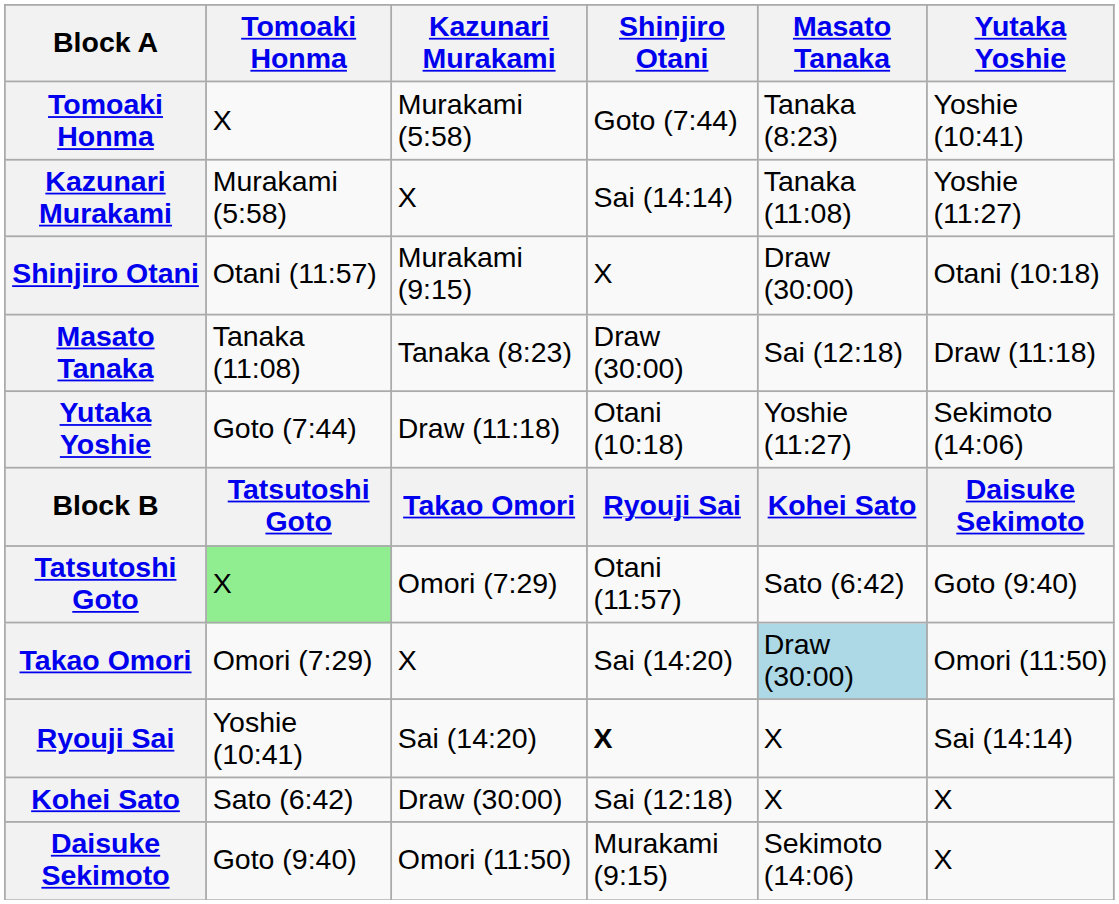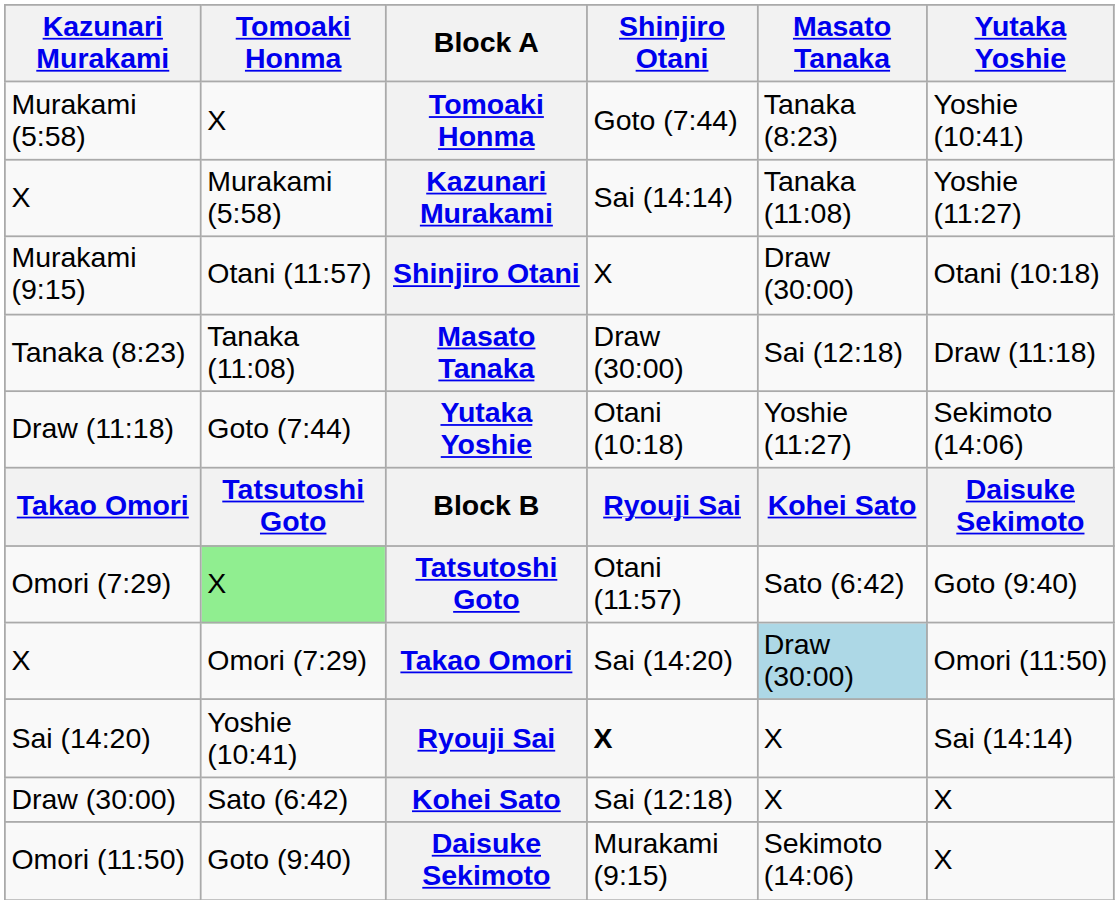columns swapped: (106, 43) <-> (489, 43)
